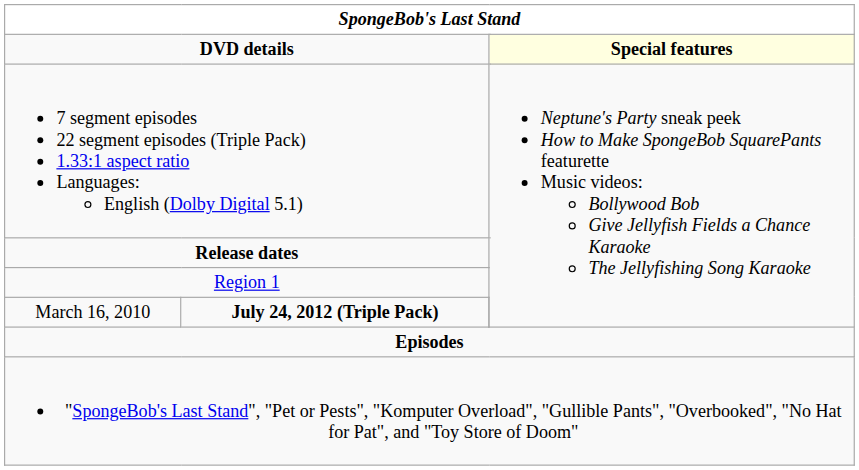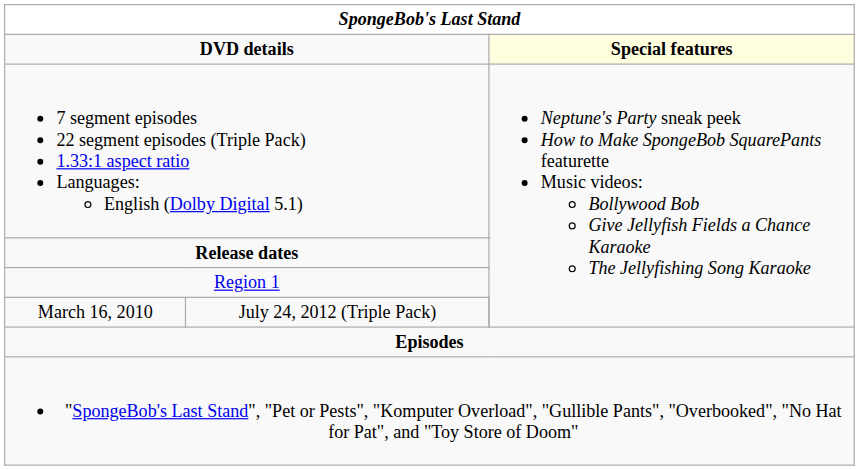(335, 311) bold -> (337, 311) normal
